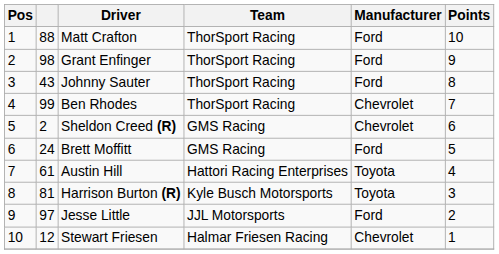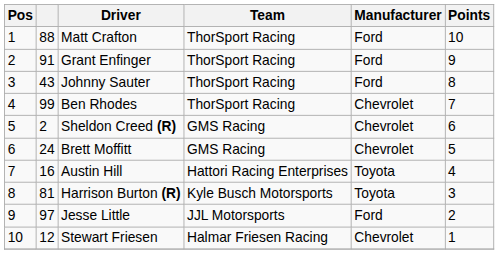(47, 59) 98 -> (47, 59) 91
(369, 148) Ford -> (384, 148) Chevrolet
(47, 170) 61 -> (47, 170) 16
